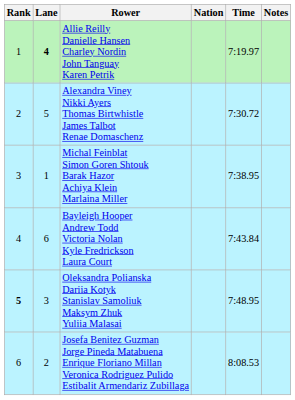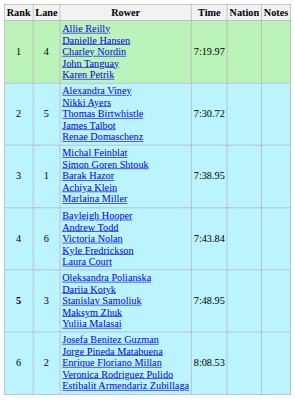columns swapped: (209, 12) <-> (244, 12)
(46, 51) bold -> (46, 51) normal
